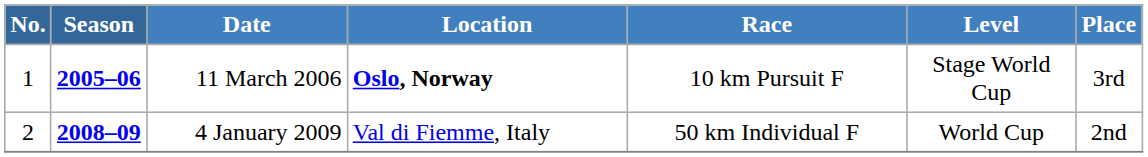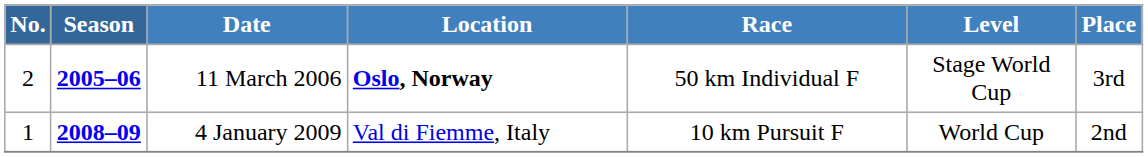(28, 78) 1 -> (28, 78) 2
(767, 78) 10 km Pursuit F -> (767, 78) 50 km Individual F
(28, 132) 2 -> (28, 132) 1
(767, 132) 50 km Individual F -> (767, 132) 10 km Pursuit F
